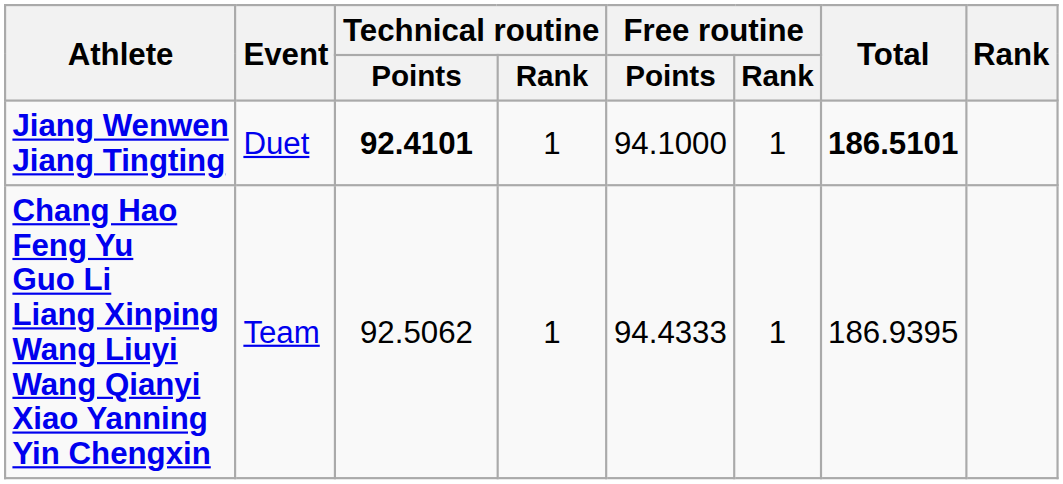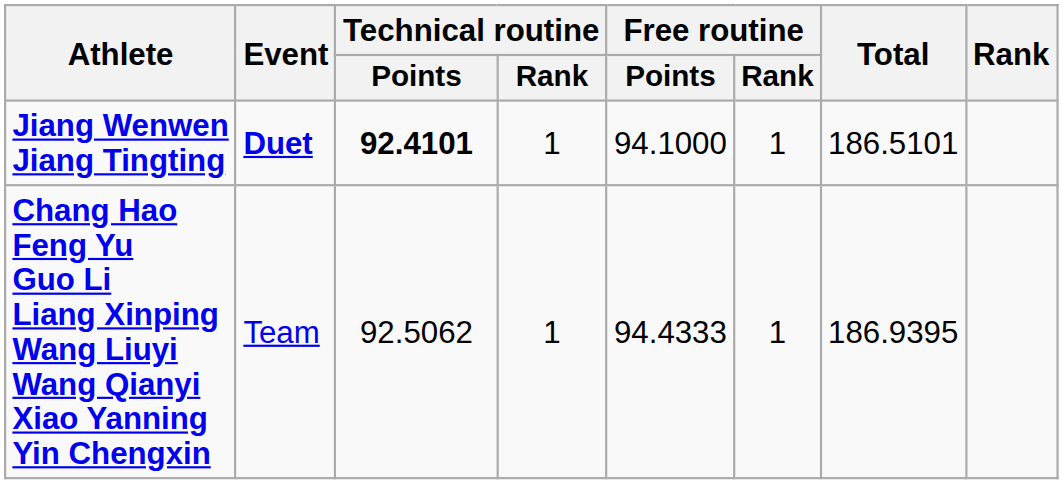(276, 143) normal -> (278, 143) bold
(893, 143) bold -> (893, 143) normal
